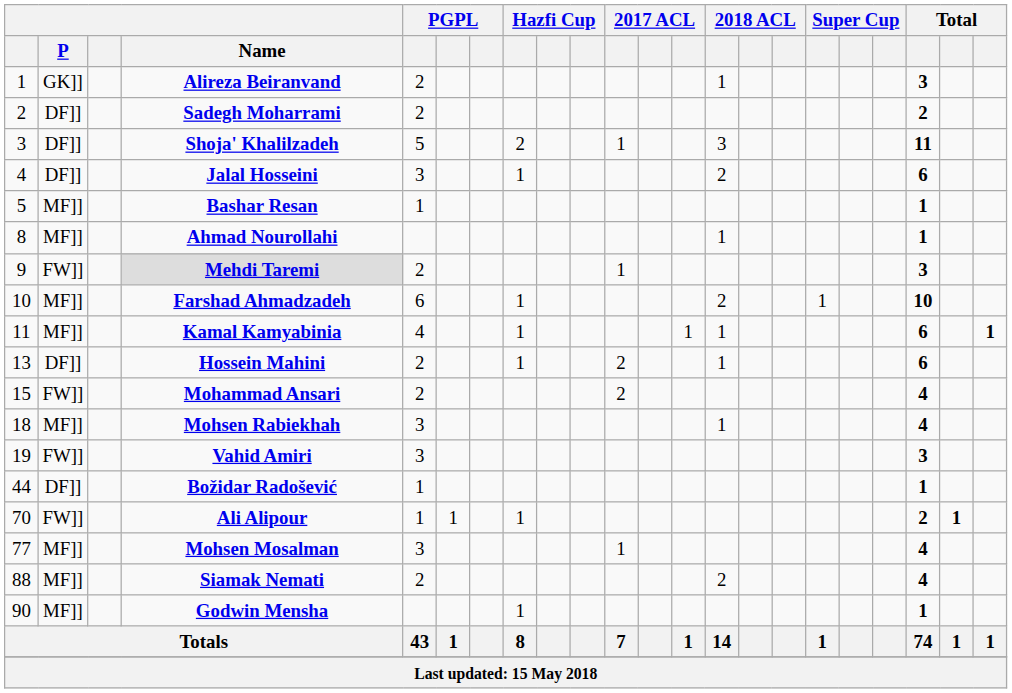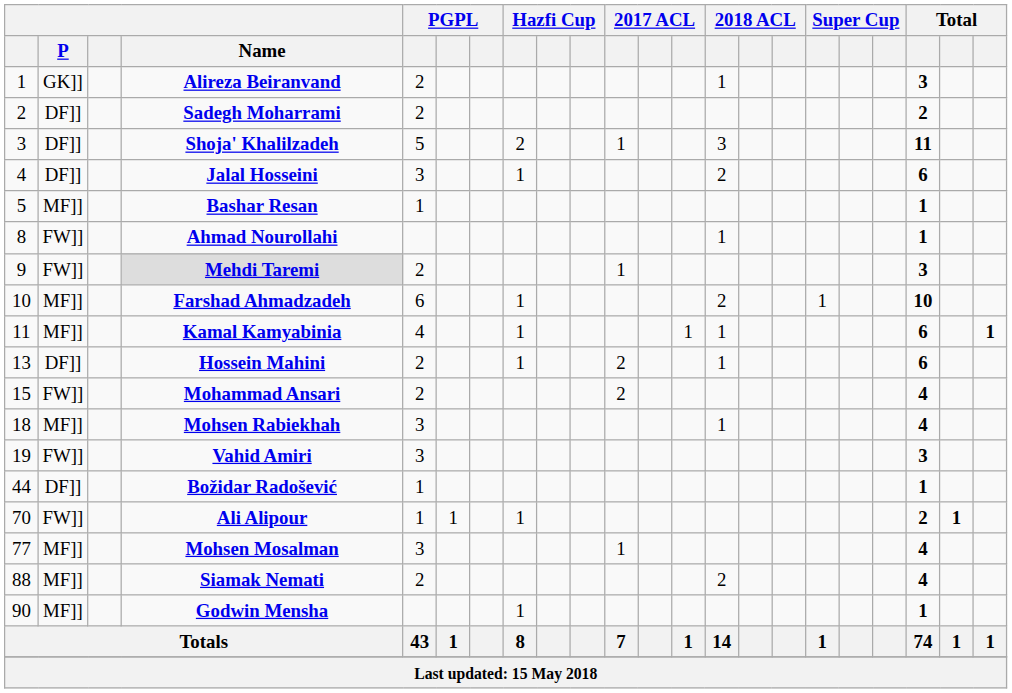(63, 237) MF]] -> (63, 237) FW]]
